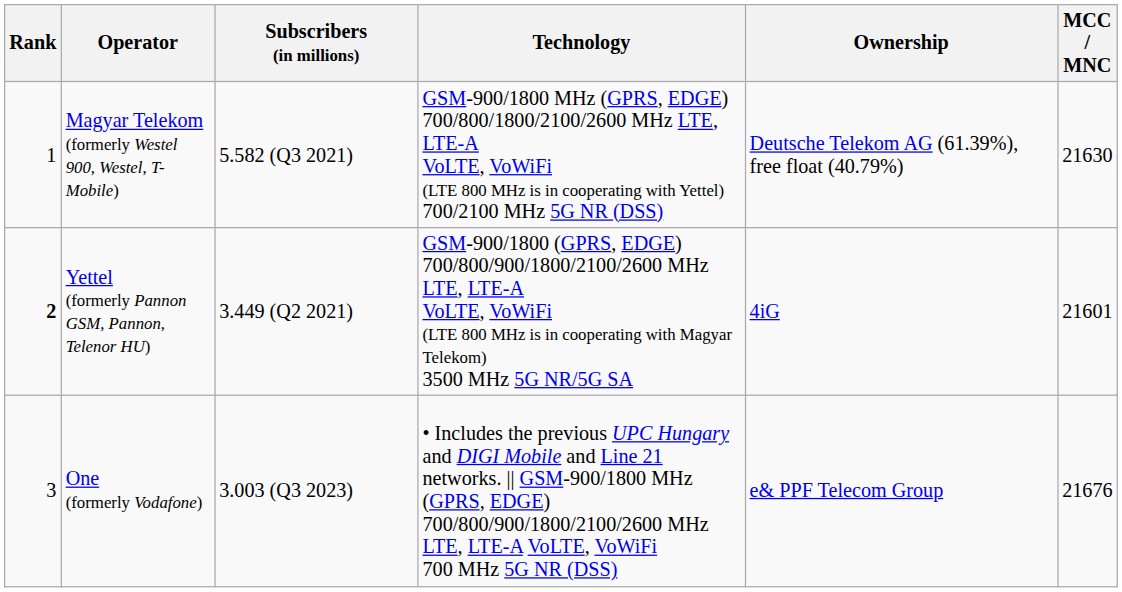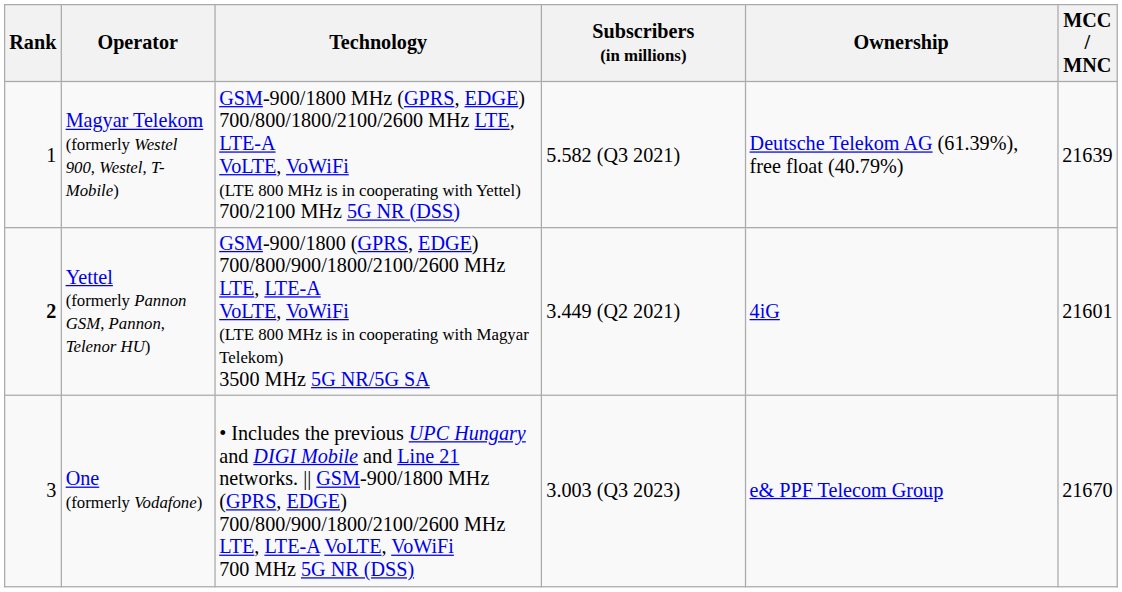columns swapped: (581, 43) <-> (316, 43)
(1087, 154) 21630 -> (1087, 154) 21639
(1087, 490) 21676 -> (1087, 490) 21670
